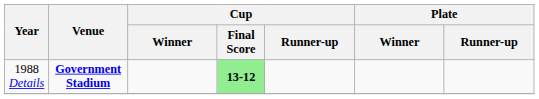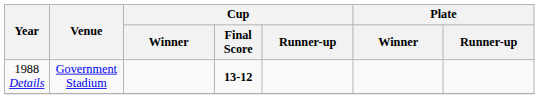(88, 77) bold -> (86, 77) normal
(241, 77) lightgreen background -> (238, 77) no background
